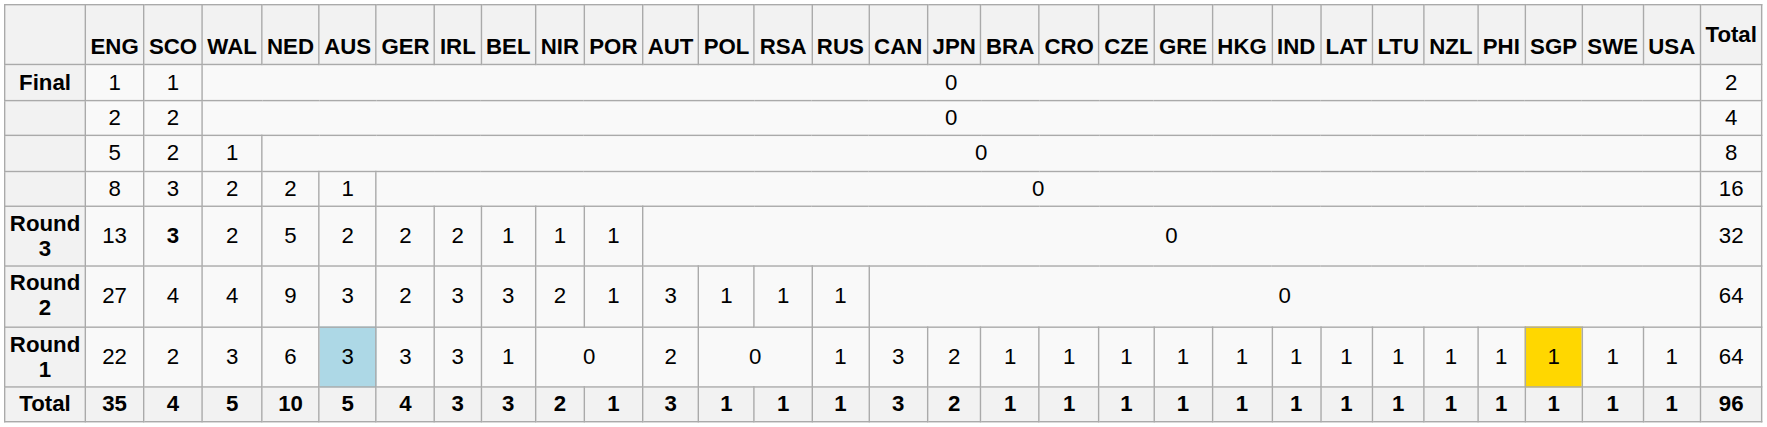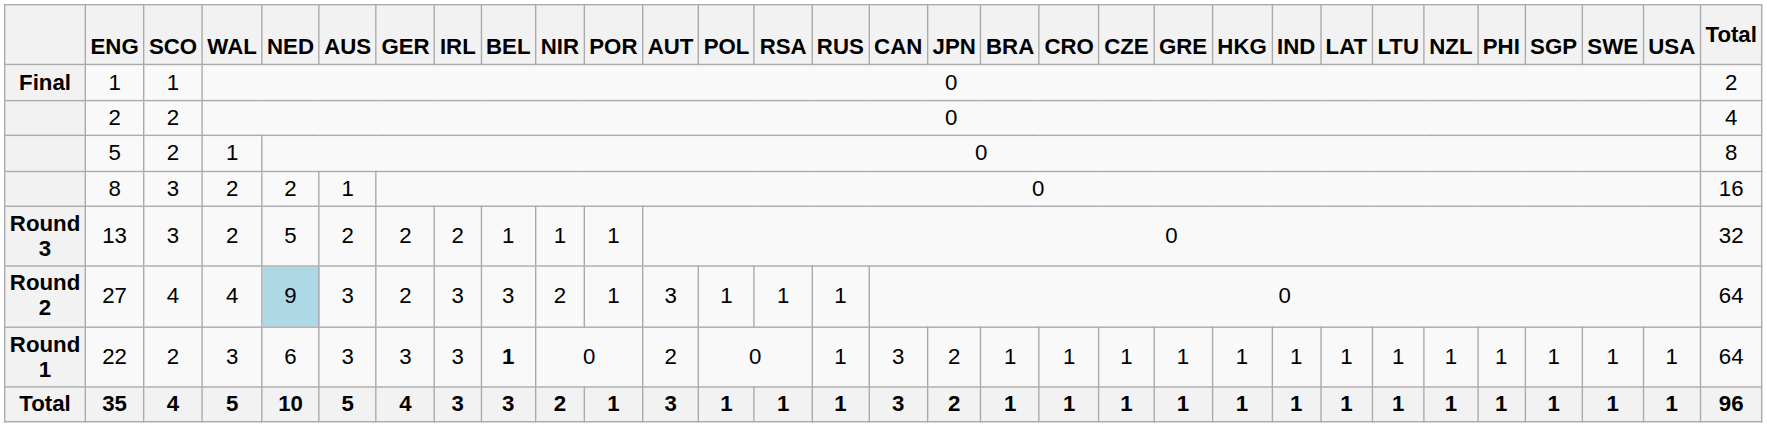(173, 236) bold -> (173, 236) normal
(291, 296) no background -> (291, 296) lightblue background
(348, 356) lightblue background -> (348, 356) no background
(508, 356) normal -> (508, 356) bold
(1554, 356) gold background -> (1554, 356) no background
